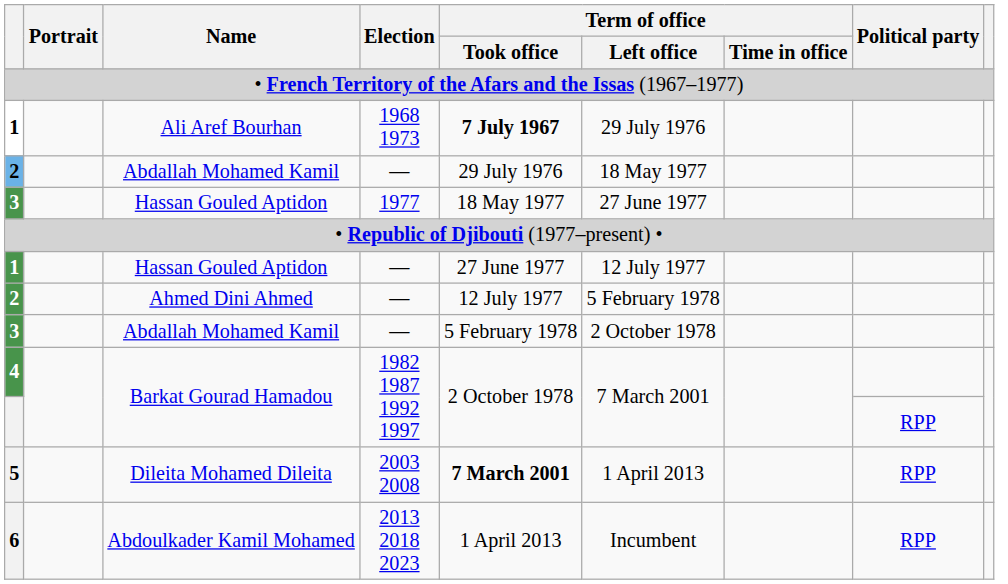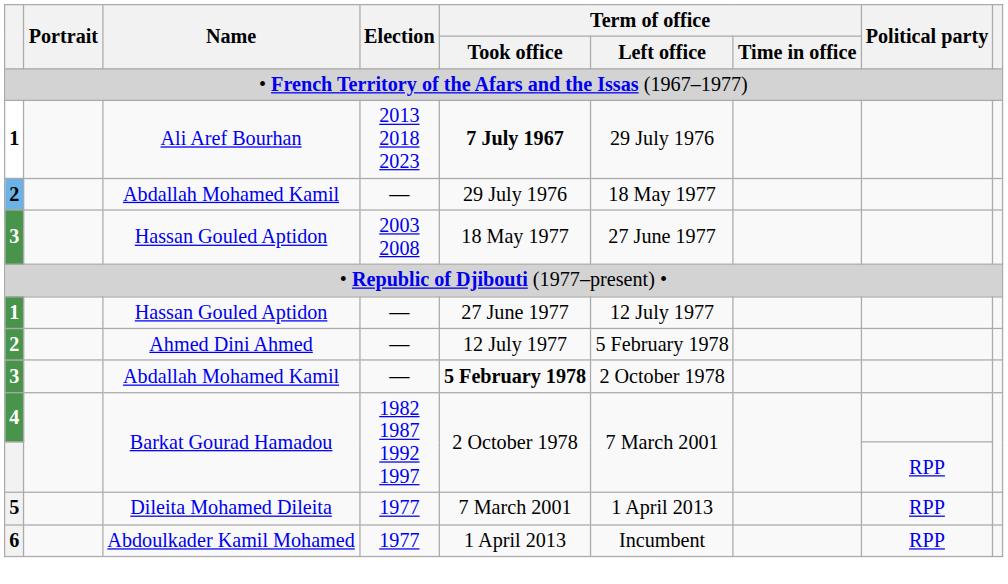(399, 127) 1968 1973 -> (399, 139) 2013 2018 2023
(399, 203) 1977 -> (399, 237) 2003 2008
(511, 330) normal -> (515, 376) bold
(399, 474) 2003 2008 -> (399, 508) 1977
(511, 474) bold -> (515, 508) normal
(399, 540) 2013 2018 2023 -> (399, 540) 1977
